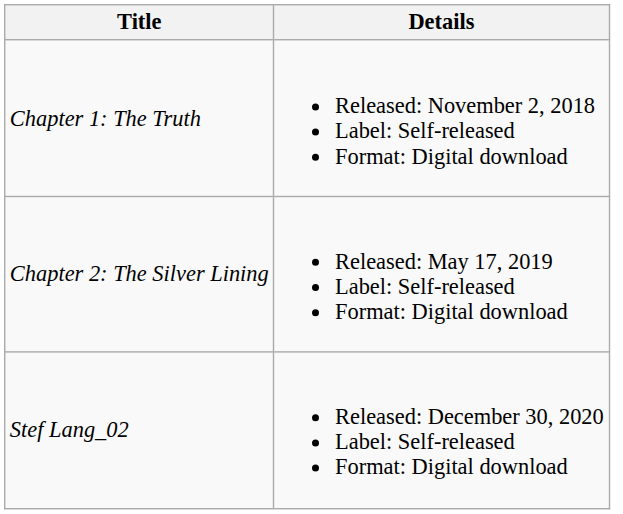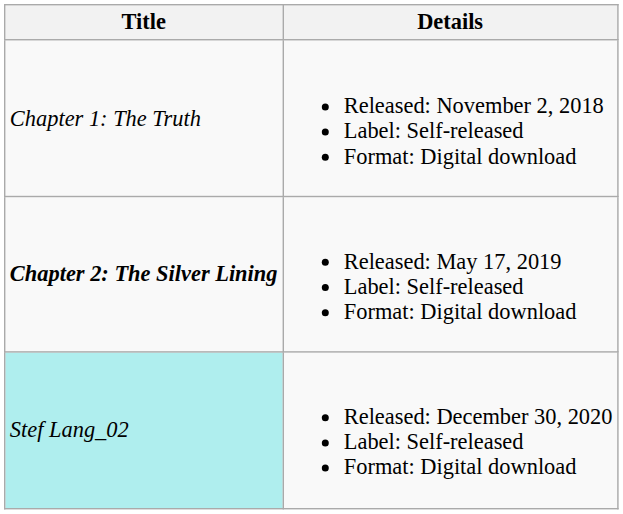(139, 273) normal -> (144, 273) bold
(69, 429) no background -> (69, 429) paleturquoise background
